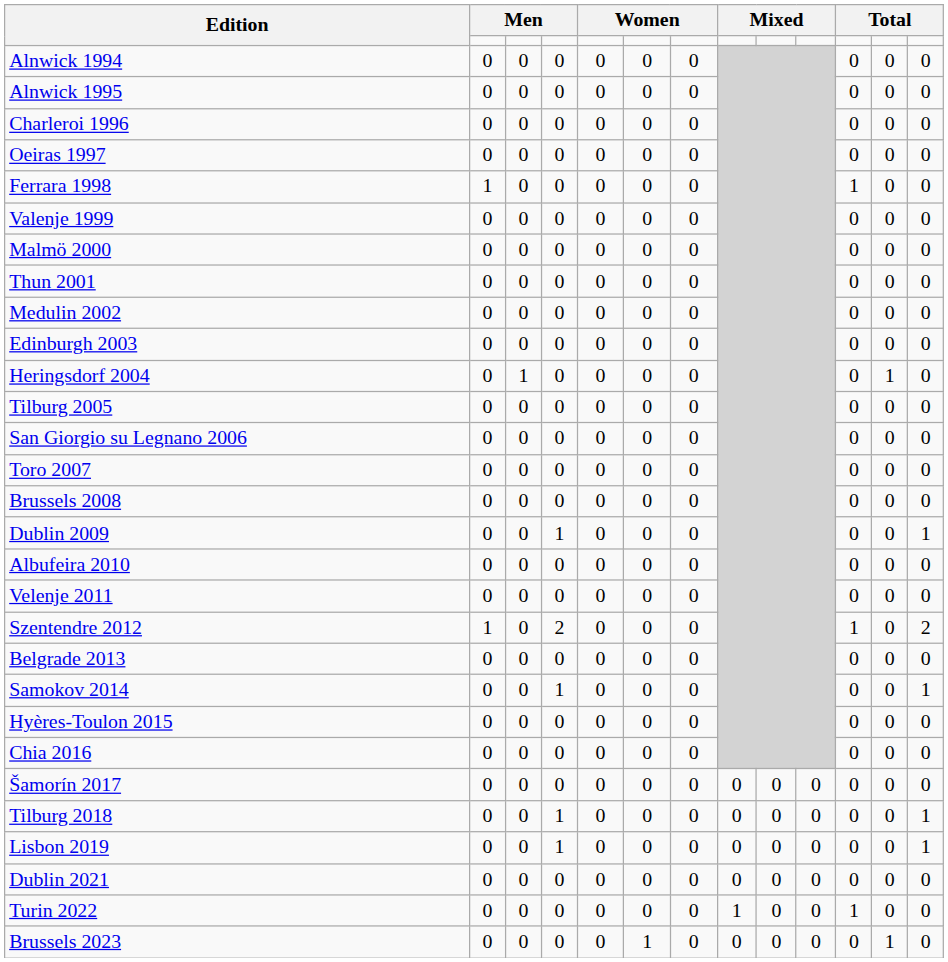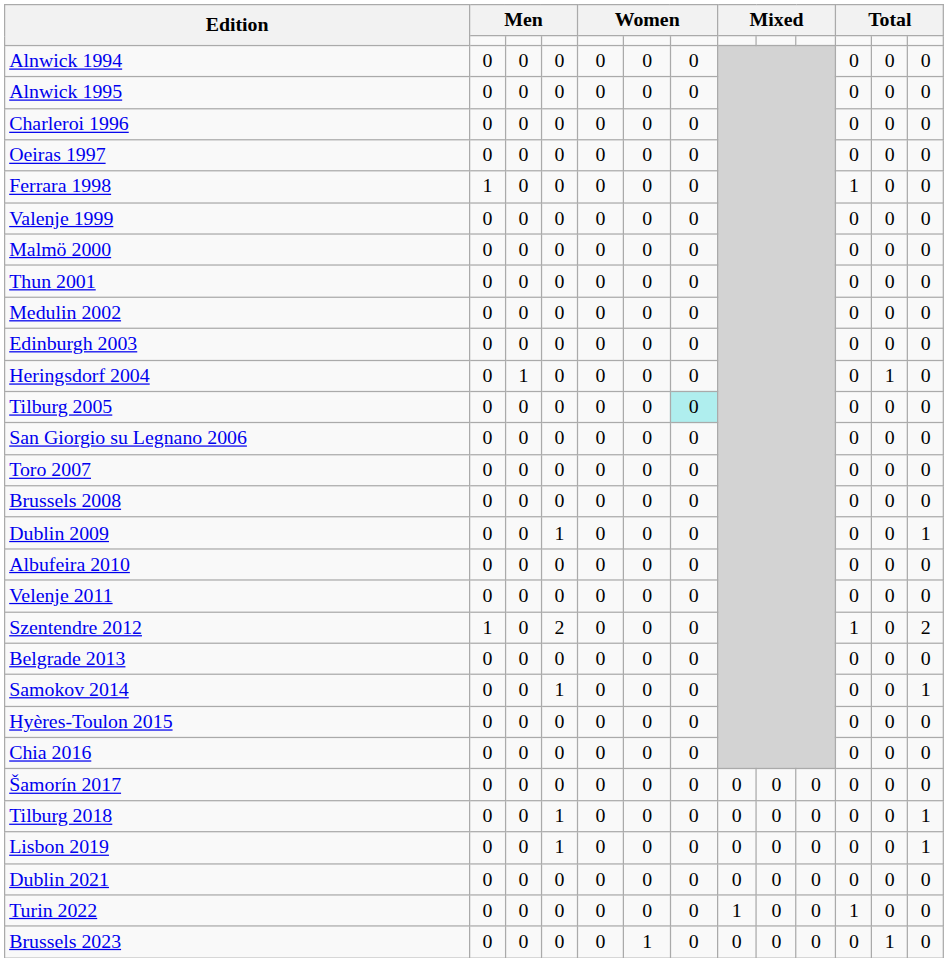(694, 406) no background -> (694, 406) paleturquoise background
